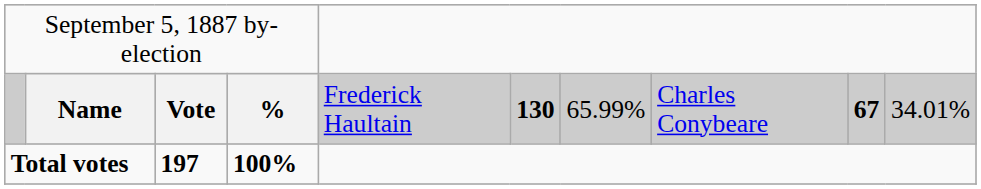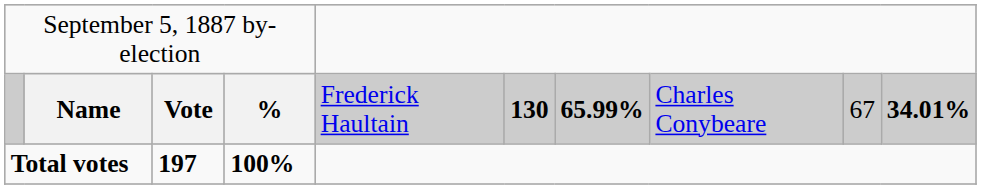(606, 108) normal -> (602, 108) bold
(866, 108) bold -> (862, 108) normal
(931, 108) normal -> (928, 108) bold
